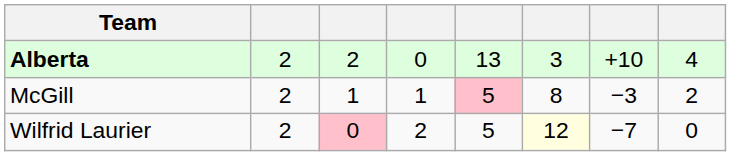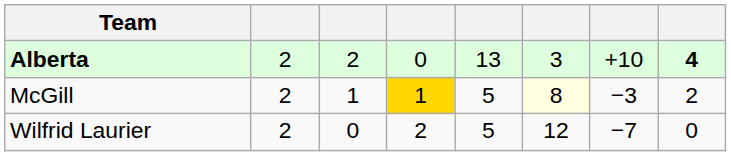(692, 58) normal -> (692, 58) bold
(421, 95) no background -> (421, 95) gold background
(488, 95) pink background -> (488, 95) no background
(556, 95) no background -> (556, 95) lightyellow background
(353, 131) pink background -> (353, 131) no background
(556, 131) lightyellow background -> (556, 131) no background
